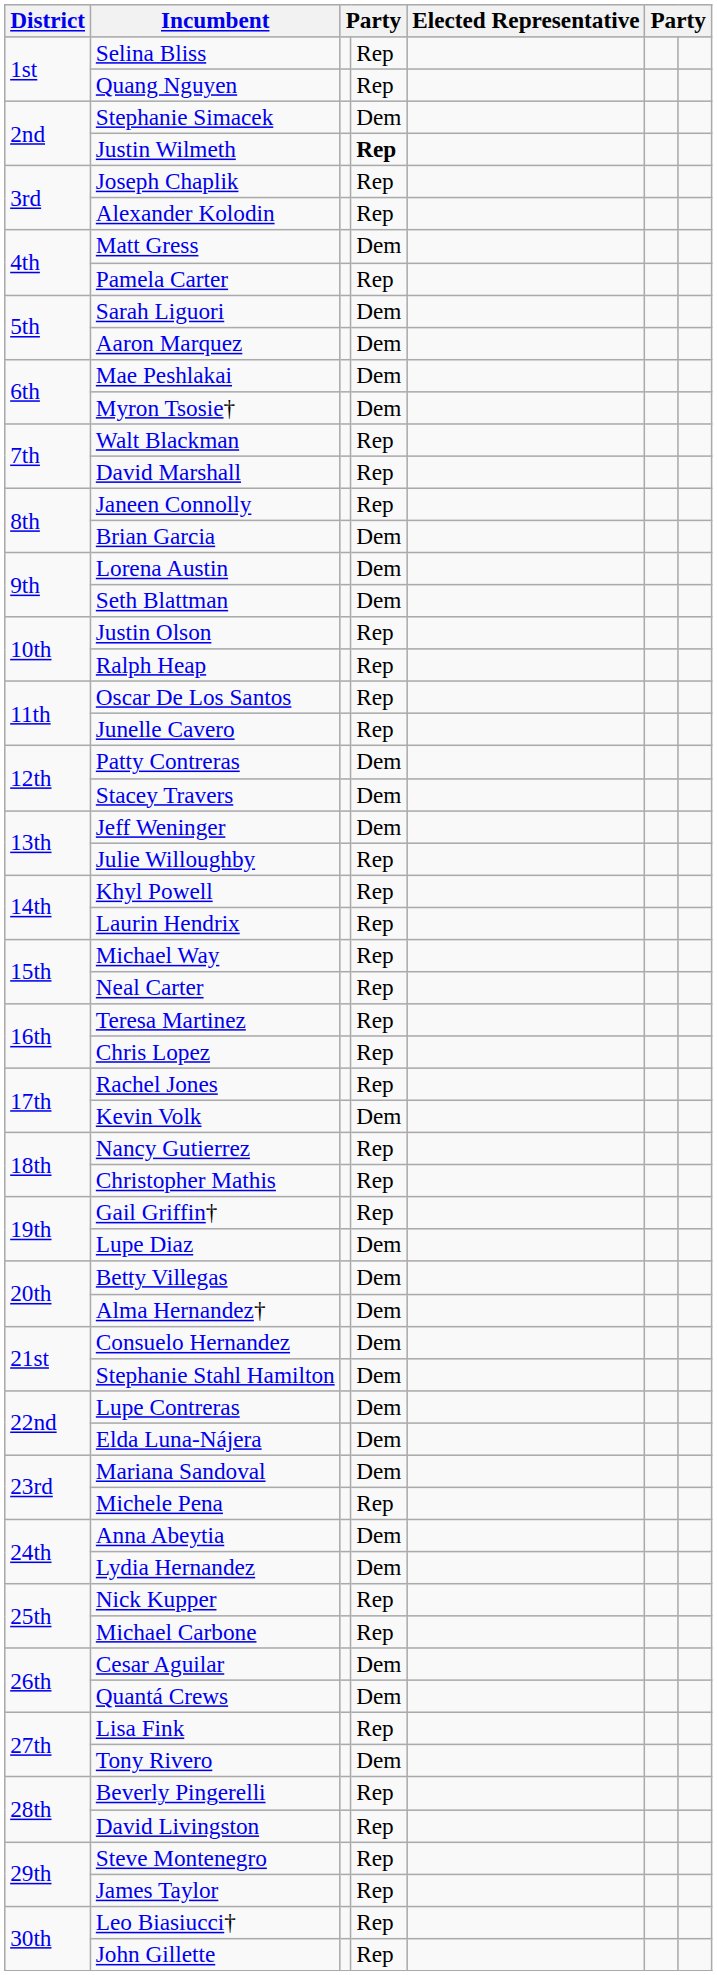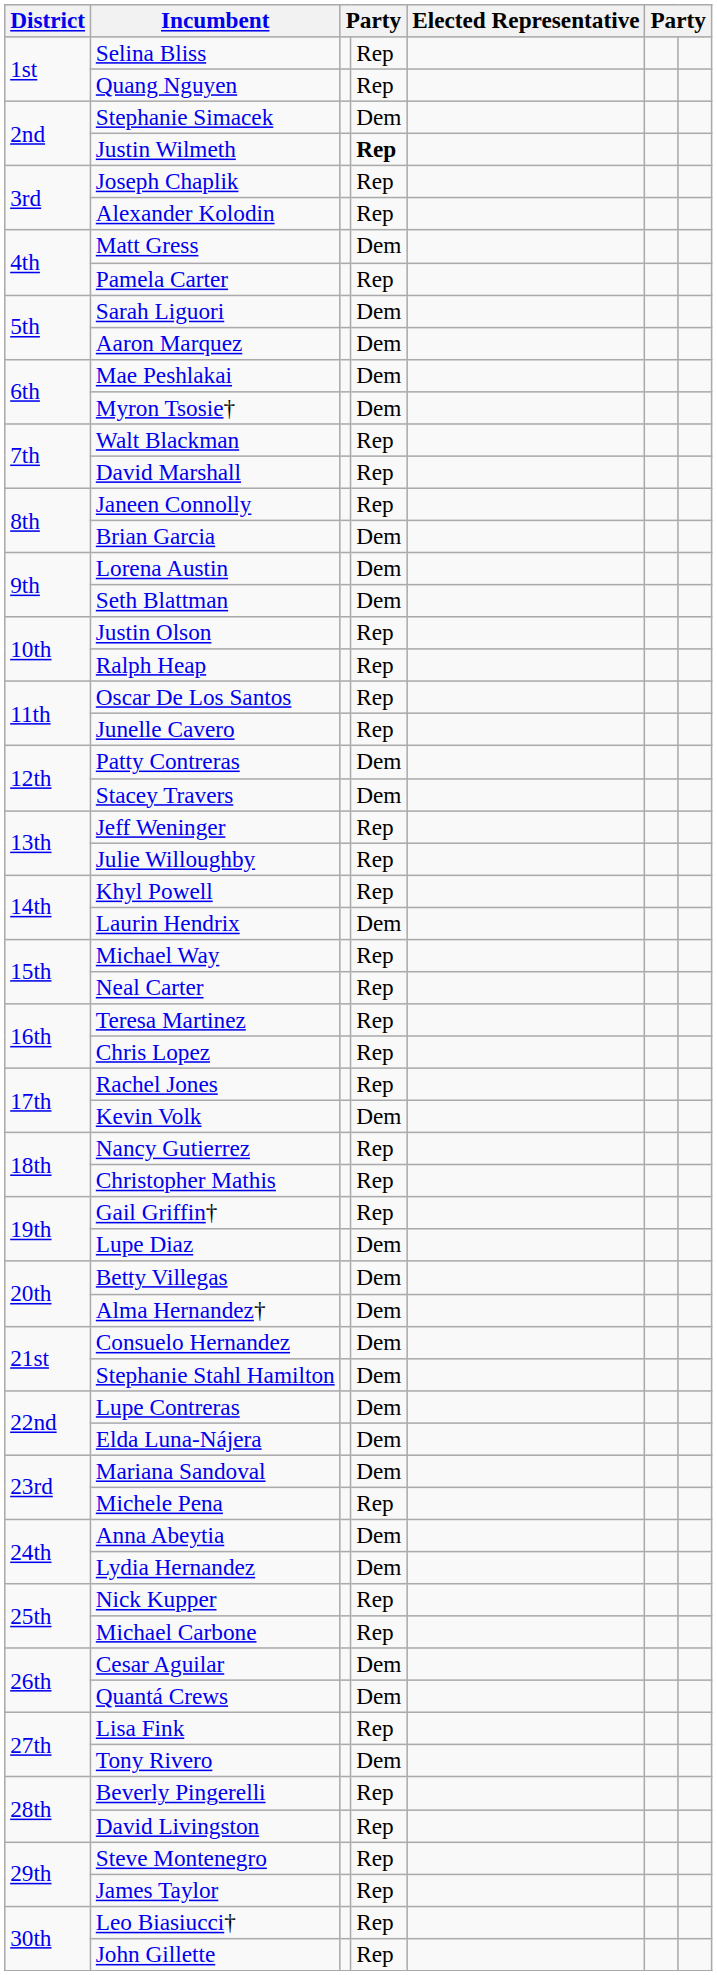(379, 826) Dem -> (375, 826) Rep
(375, 923) Rep -> (379, 923) Dem
